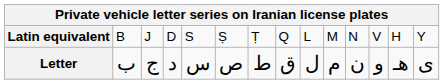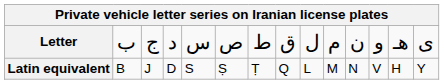rows swapped: (59, 63) <-> (59, 36)
